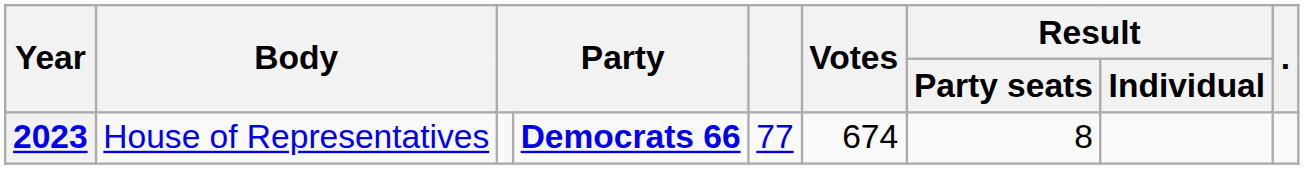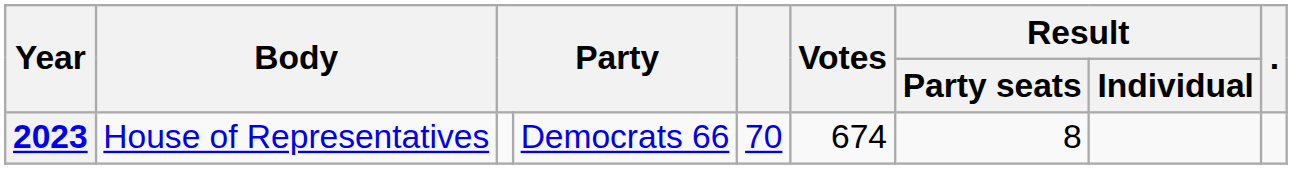(631, 138) bold -> (625, 138) normal
(775, 138) 77 -> (764, 138) 70
